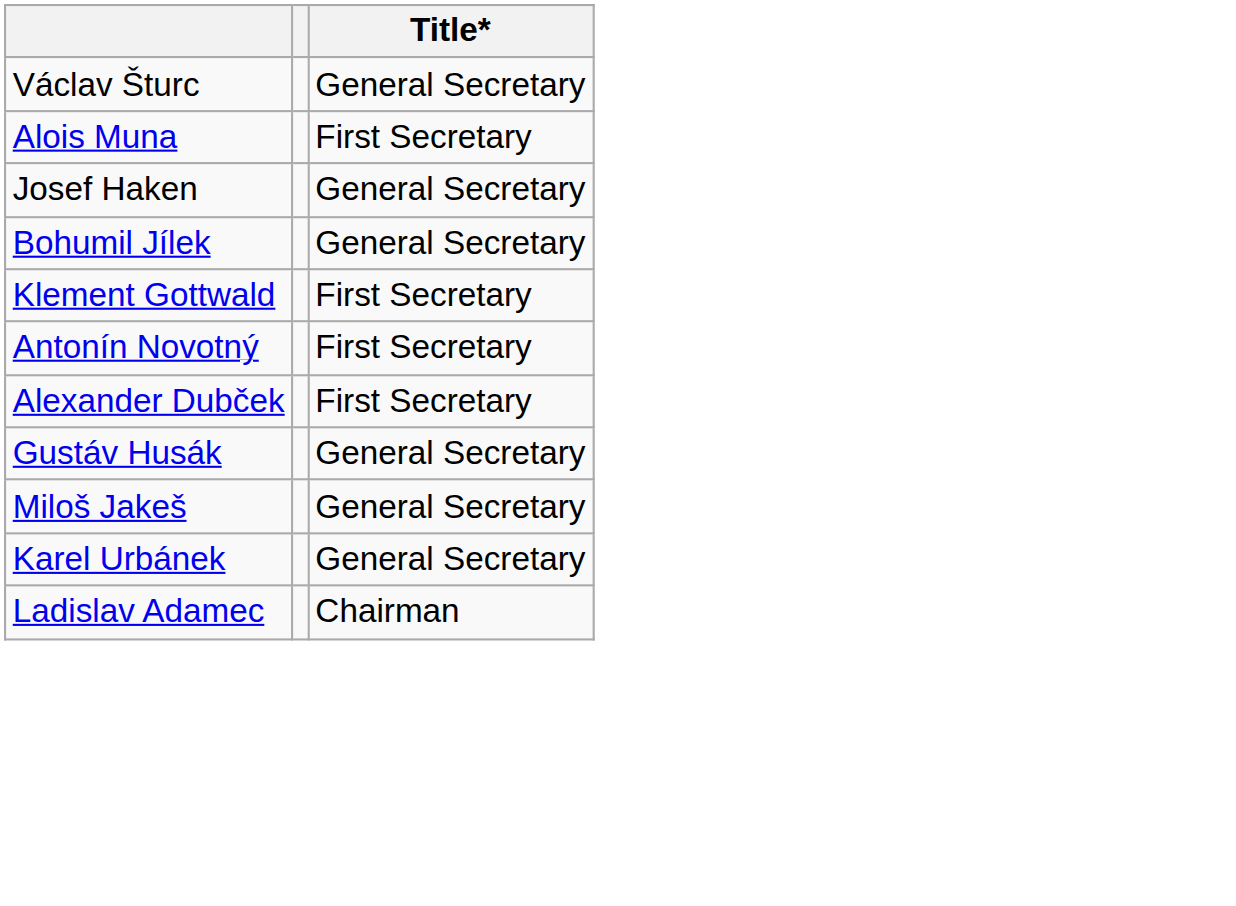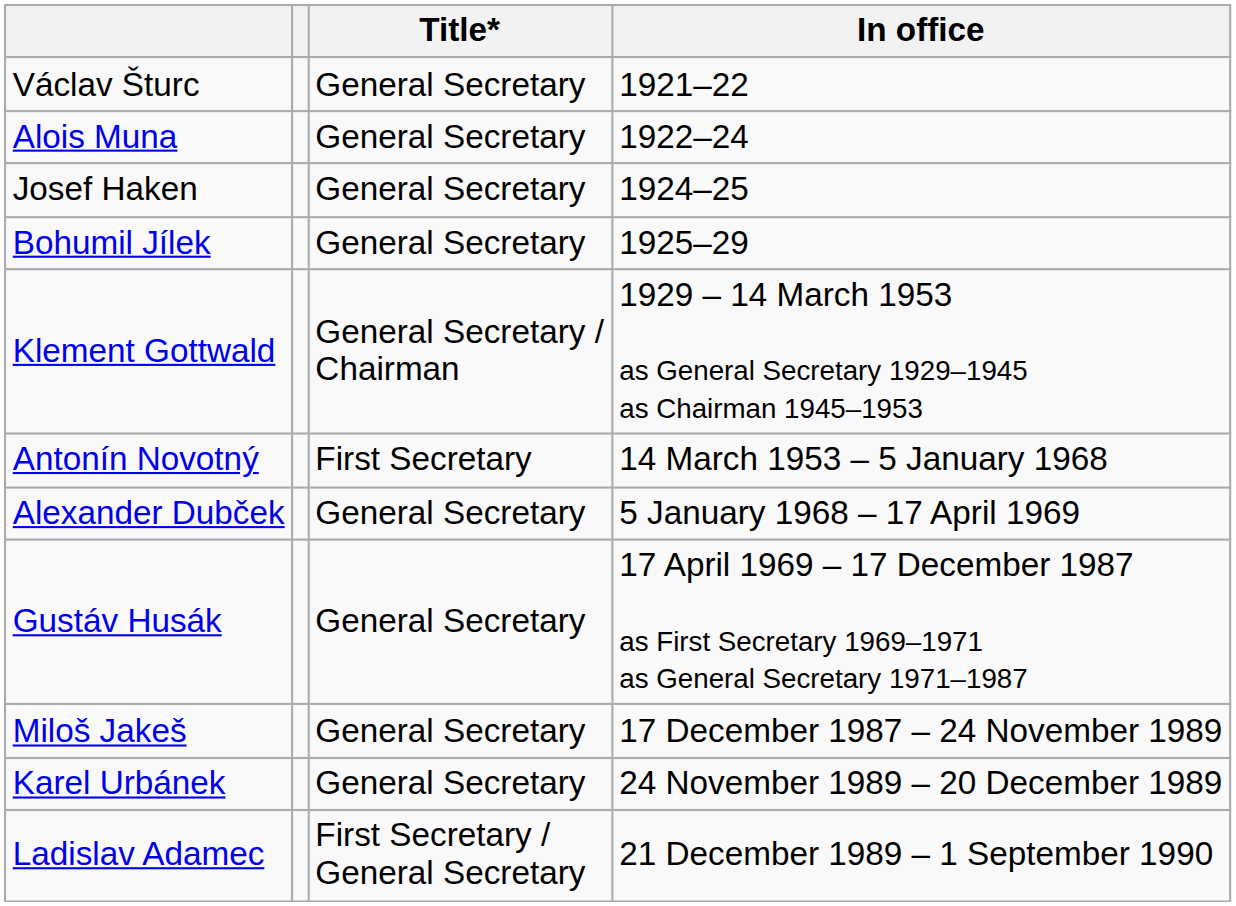+ column: (921, 30)
(424, 136) First Secretary -> (450, 136) General Secretary
(424, 294) First Secretary -> (460, 350) General Secretary / Chairman
(424, 400) First Secretary -> (450, 512) General Secretary
(387, 611) Chairman -> (450, 854) First Secretary / General Secretary
